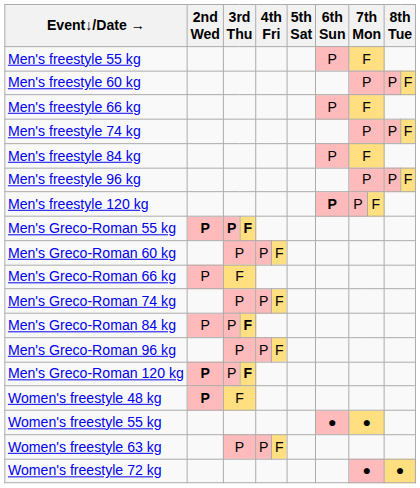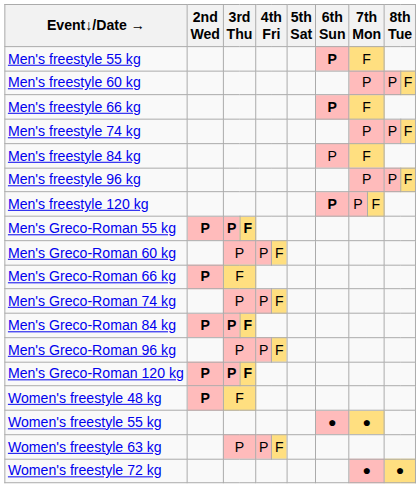(332, 59) normal -> (332, 59) bold
(332, 107) normal -> (332, 107) bold
(205, 277) normal -> (205, 277) bold
(205, 325) normal -> (205, 325) bold
(232, 325) normal -> (232, 325) bold
(232, 374) normal -> (232, 374) bold
